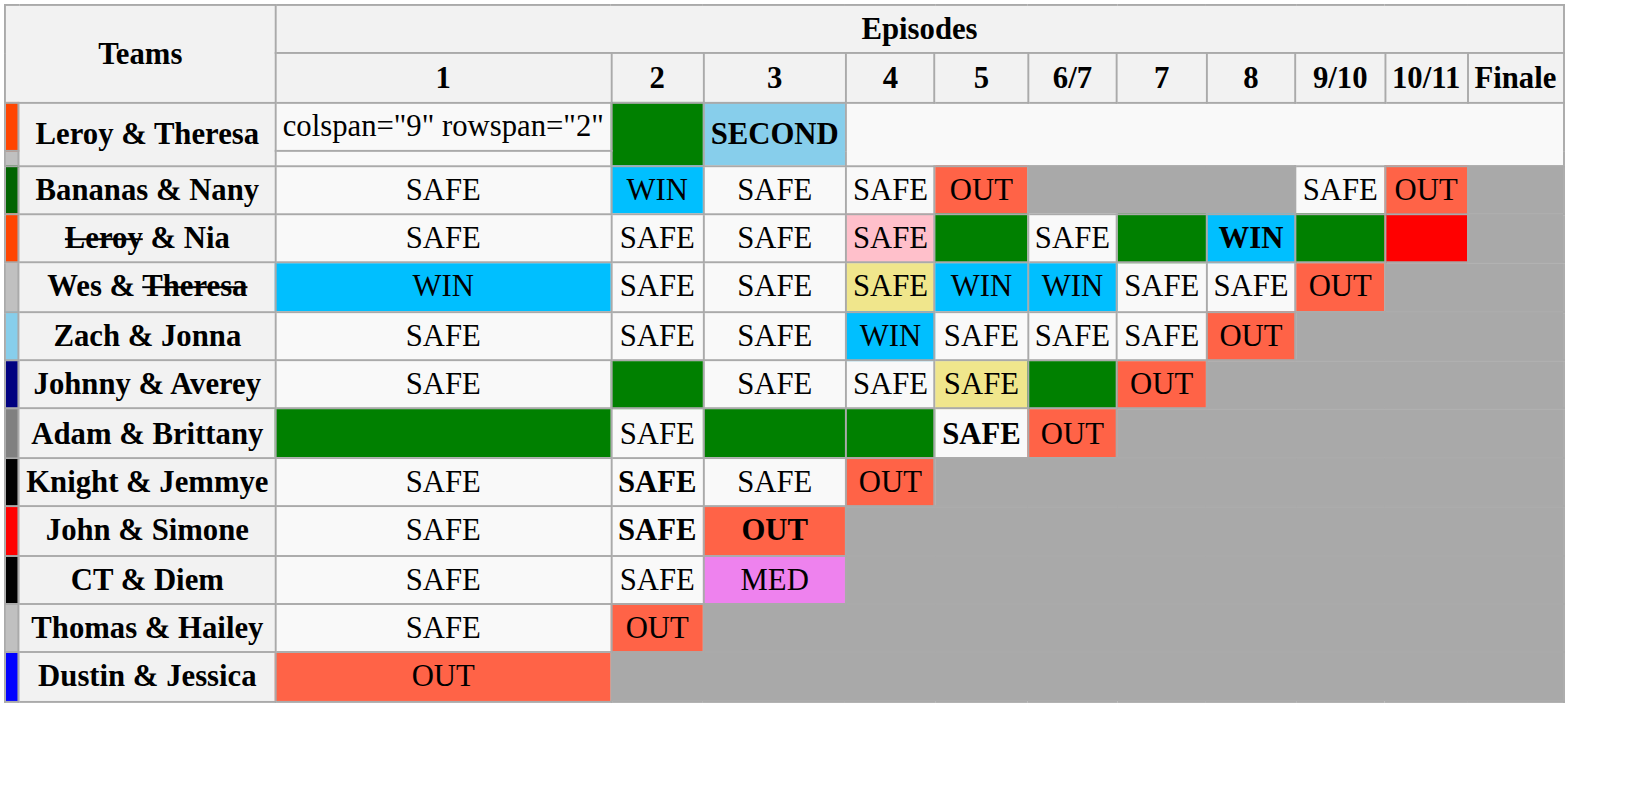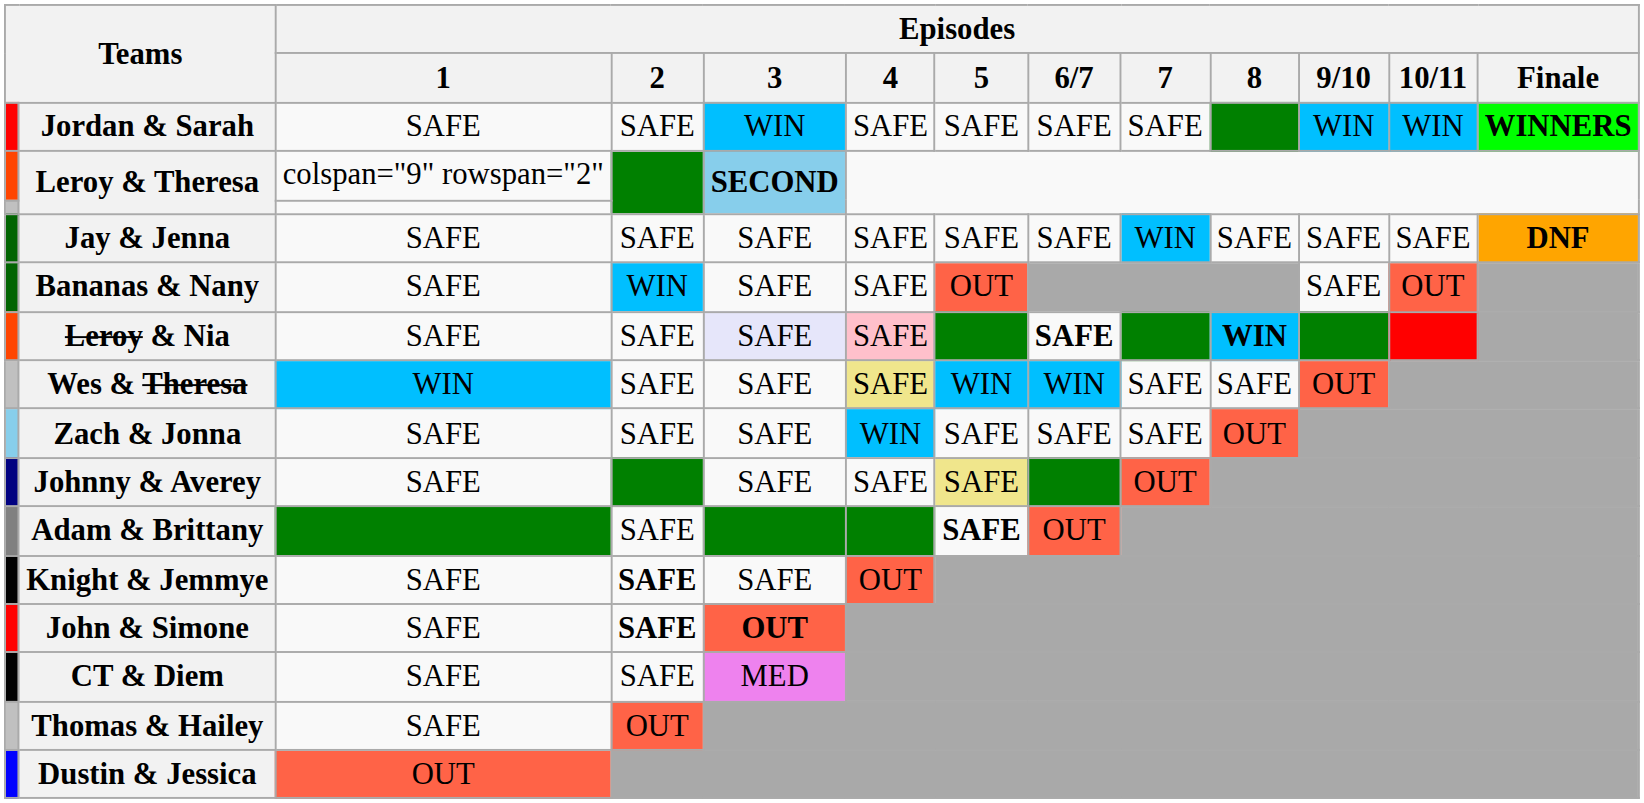+ row: (147, 126)
+ row: (147, 237)
(775, 237) no background -> (775, 335) lavender background
(1072, 237) normal -> (1074, 335) bold
